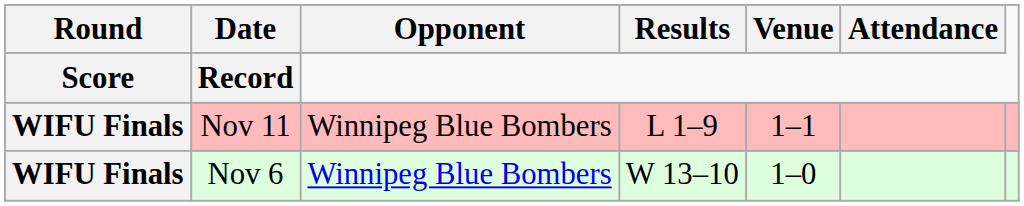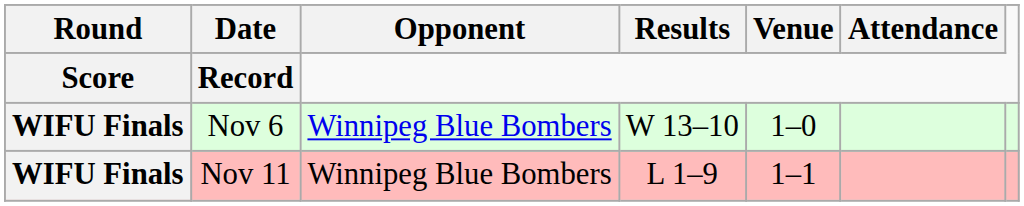rows swapped: (245, 175) <-> (245, 126)
